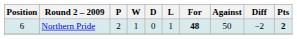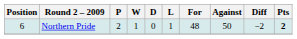(195, 26) bold -> (195, 26) normal
